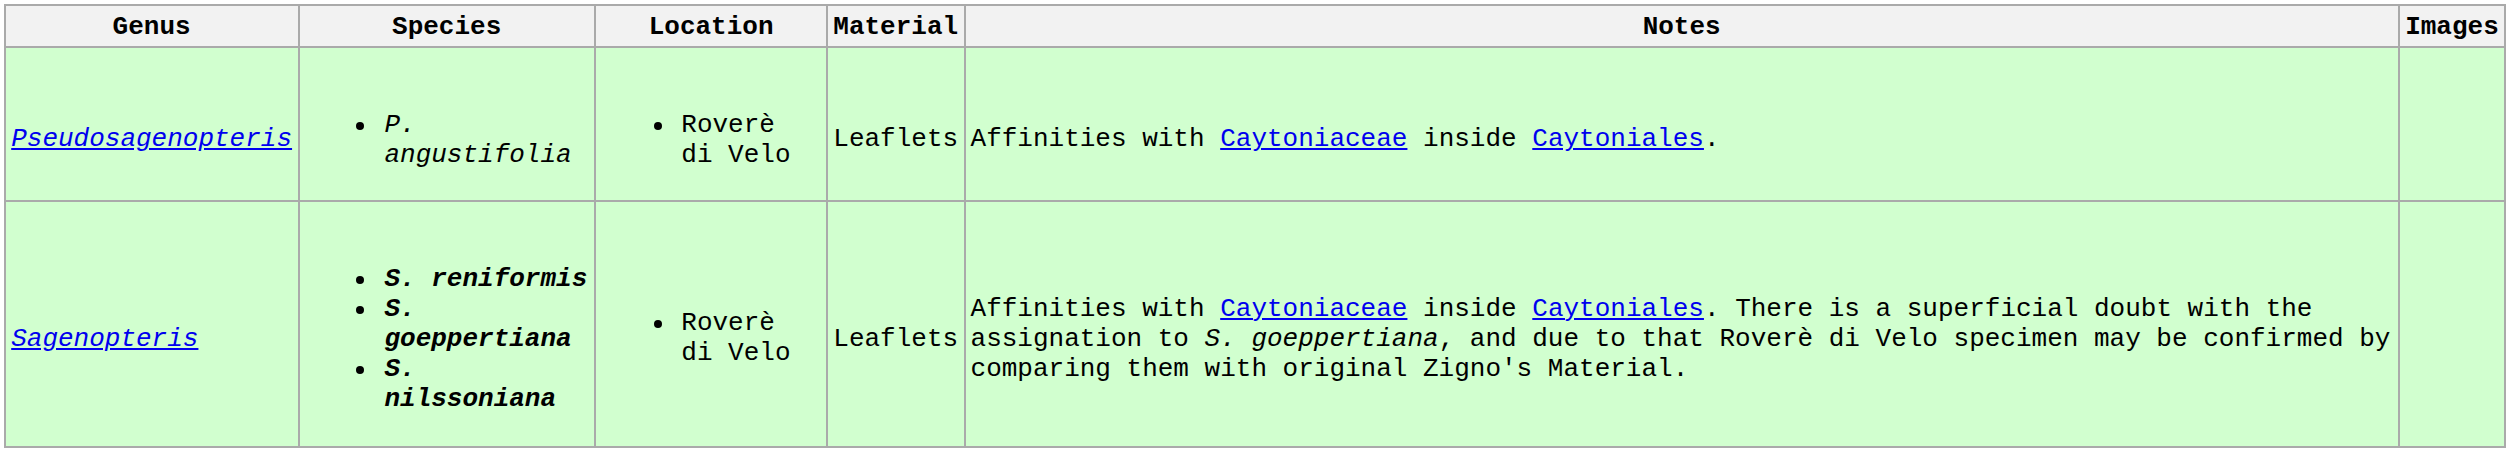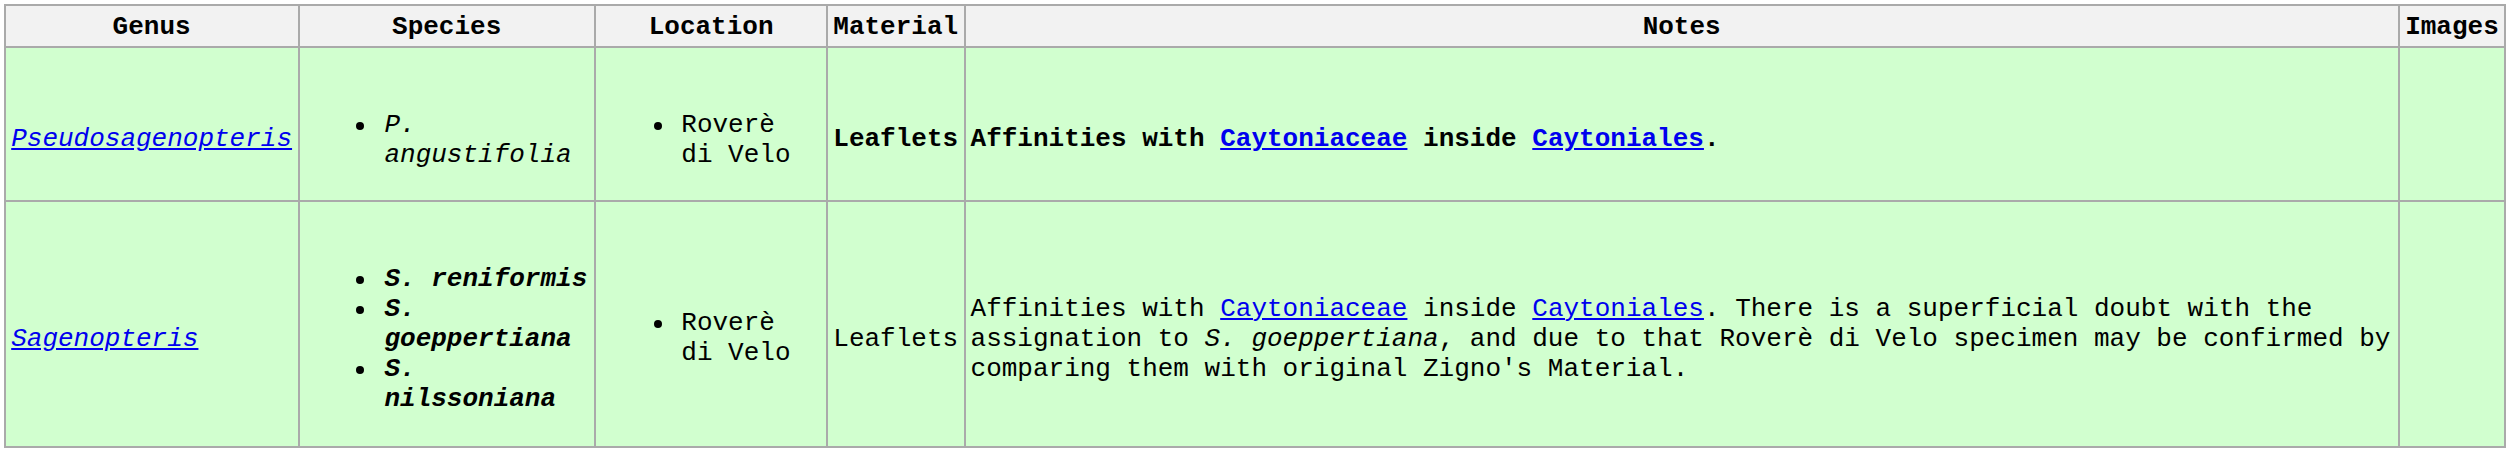(896, 140) normal -> (896, 140) bold
(1345, 140) normal -> (1345, 140) bold
